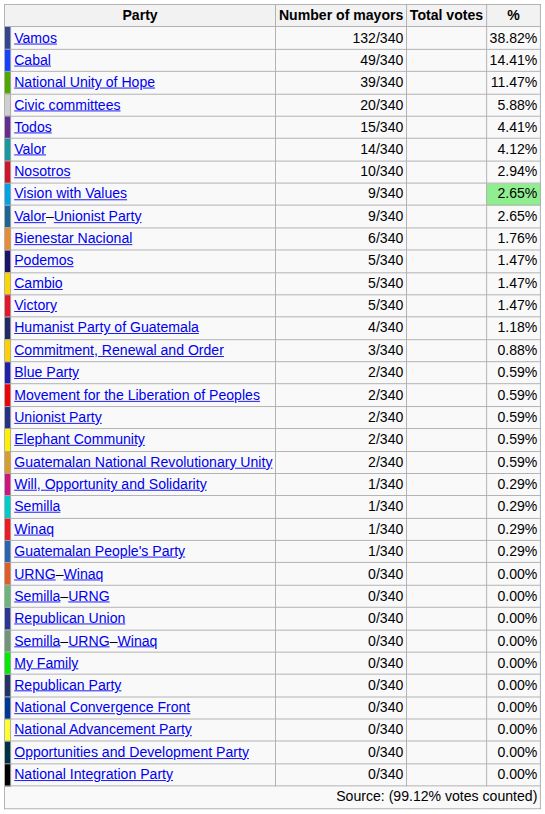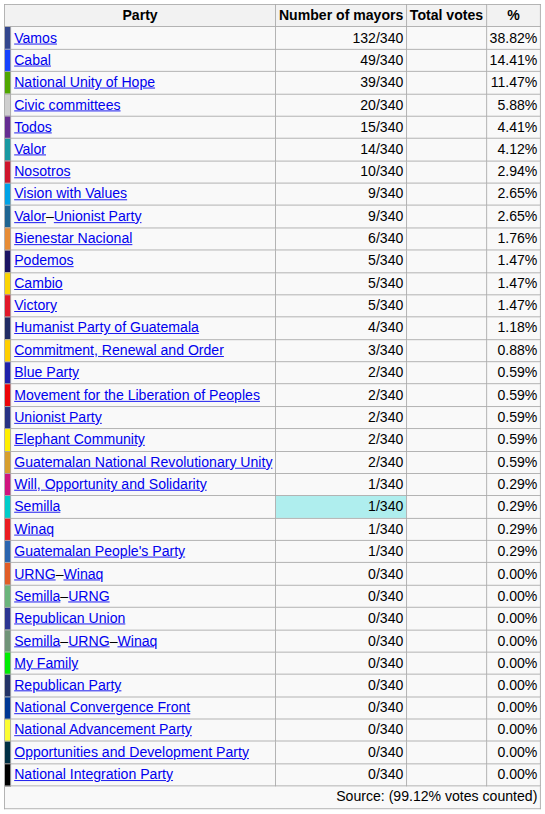(517, 194) lightgreen background -> (517, 194) no background
(386, 506) no background -> (386, 506) paleturquoise background
